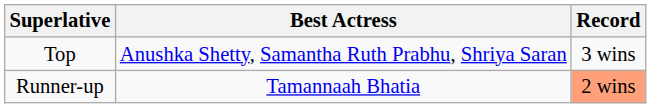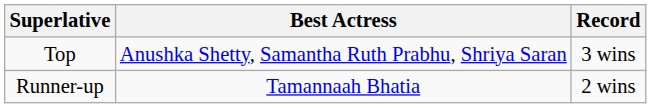(608, 86) lightsalmon background -> (608, 86) no background
